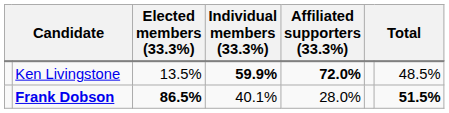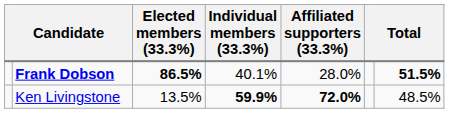rows swapped: (65, 96) <-> (68, 73)
